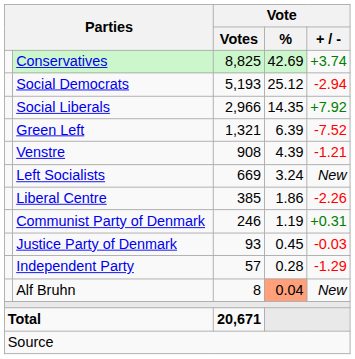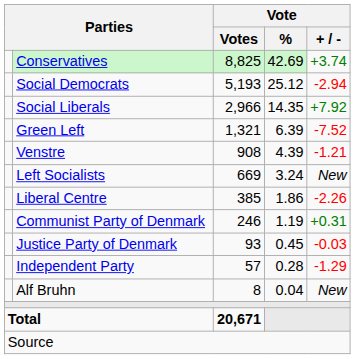(290, 289) lightsalmon background -> (290, 289) no background
